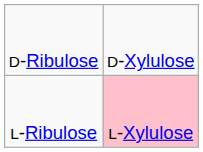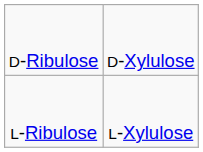(151, 132) pink background -> (151, 132) no background
